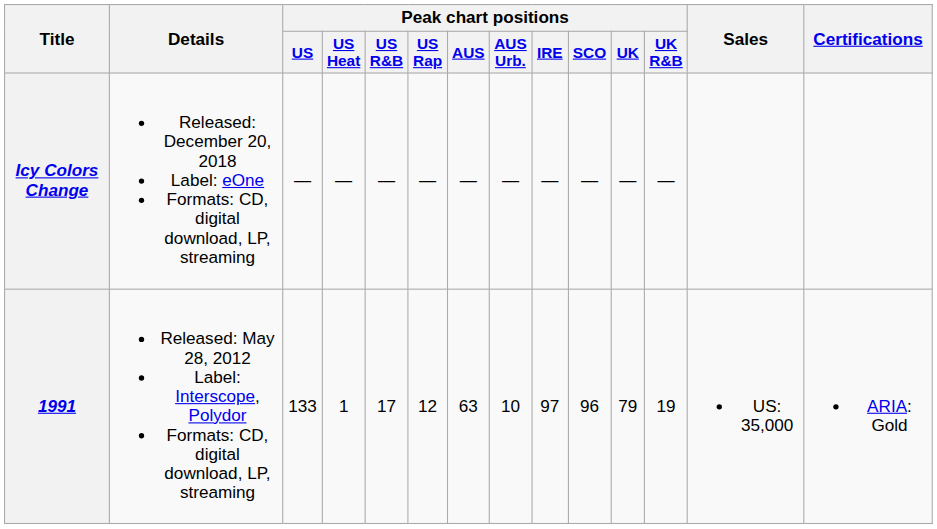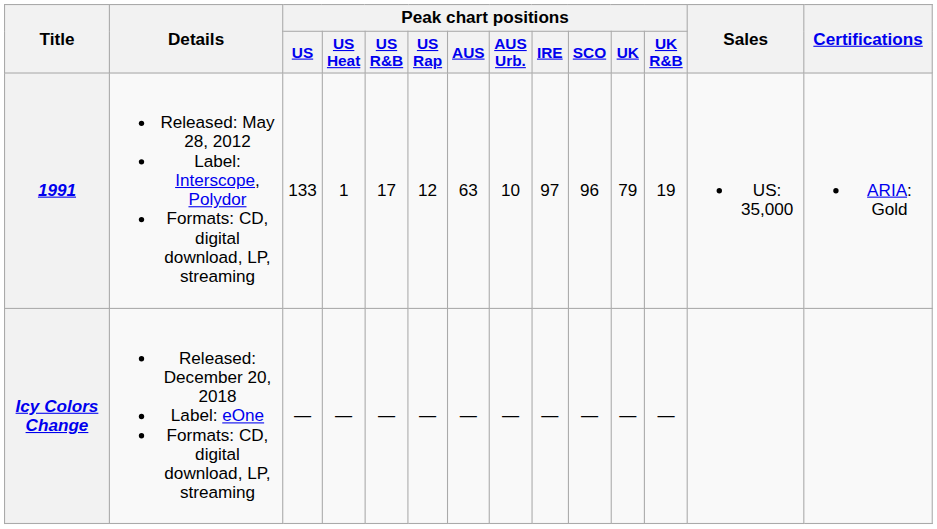rows swapped: (57, 405) <-> (57, 180)
